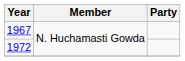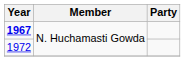(19, 30) normal -> (19, 30) bold
